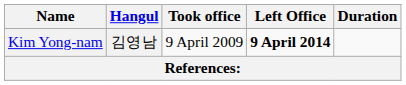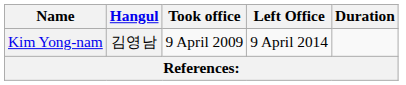(290, 42) bold -> (289, 42) normal
